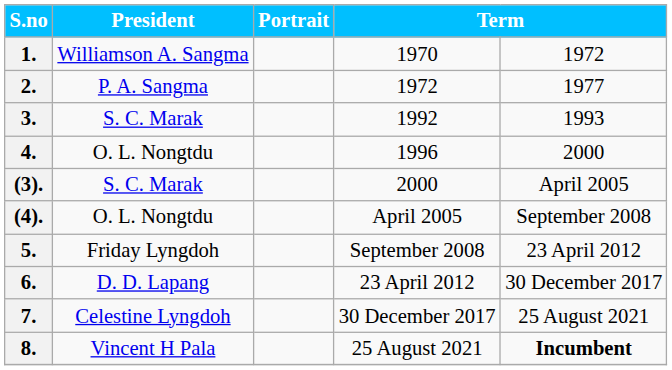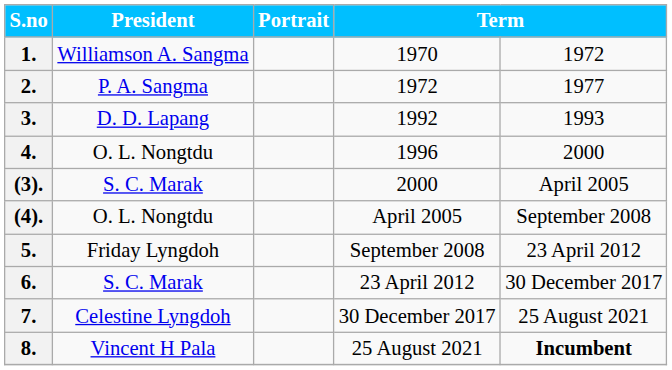(153, 119) S. C. Marak -> (153, 119) D. D. Lapang
(153, 282) D. D. Lapang -> (153, 282) S. C. Marak
